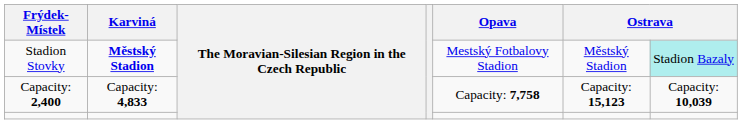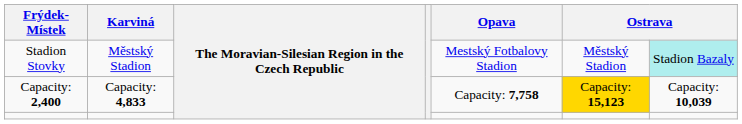(132, 58) bold -> (131, 58) normal
(606, 94) no background -> (606, 94) gold background
